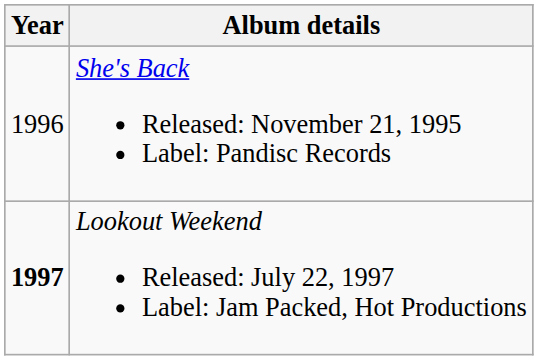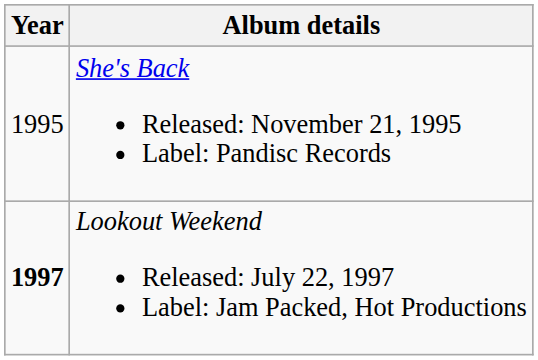(37, 123) 1996 -> (37, 123) 1995
